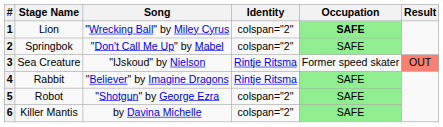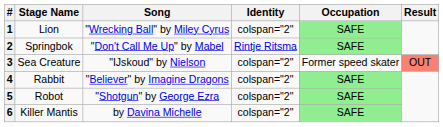(350, 29) bold -> (350, 29) normal
(265, 46) colspan="2" -> (265, 46) Rintje Ritsma
(265, 63) Rintje Ritsma -> (265, 63) colspan="2"
(265, 79) Rintje Ritsma -> (265, 79) colspan="2"
